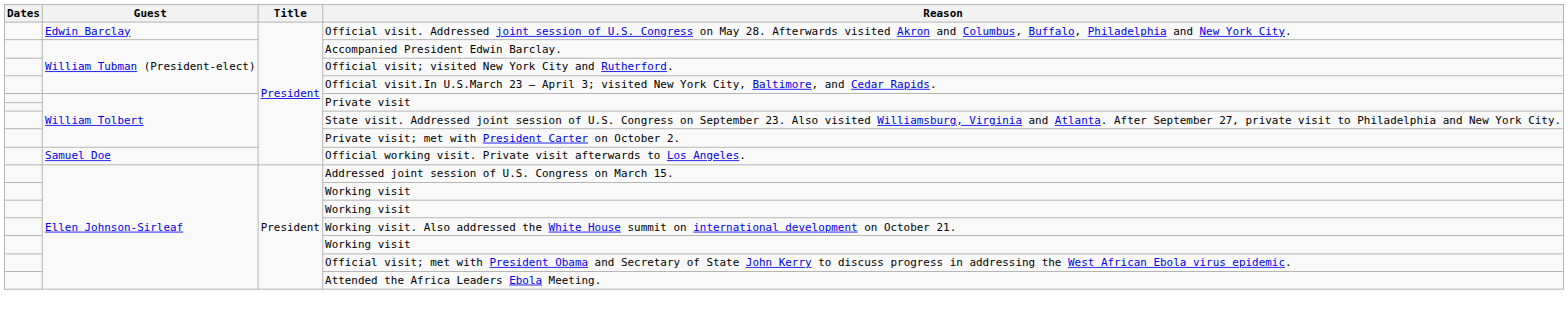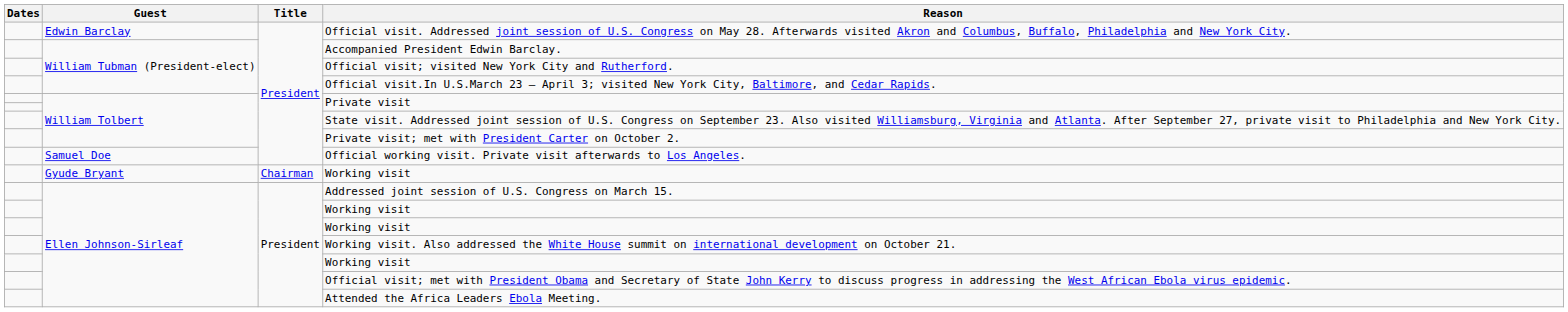+ row: (85, 173)
